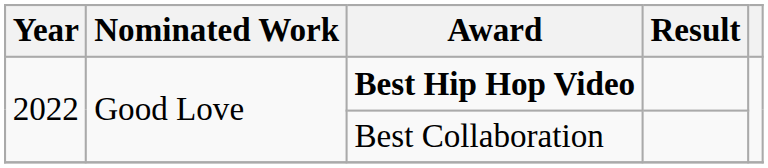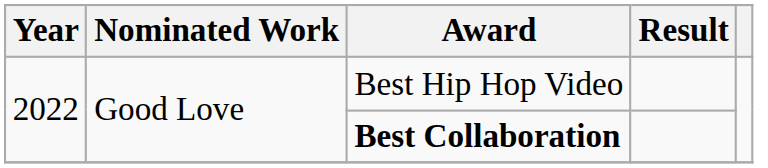(495, 83) bold -> (489, 83) normal
(479, 135) normal -> (487, 135) bold
